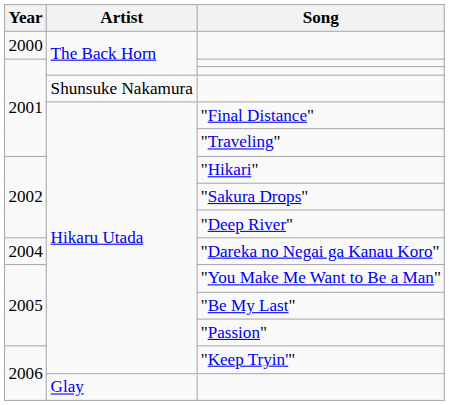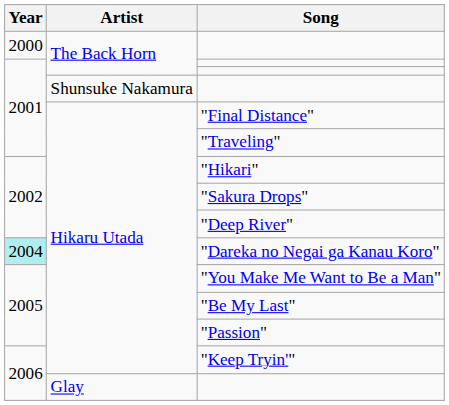(26, 251) no background -> (26, 251) paleturquoise background
